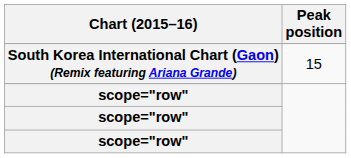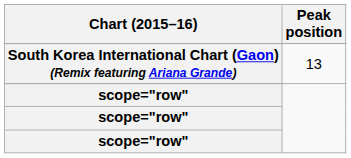(314, 63) 15 -> (314, 63) 13
